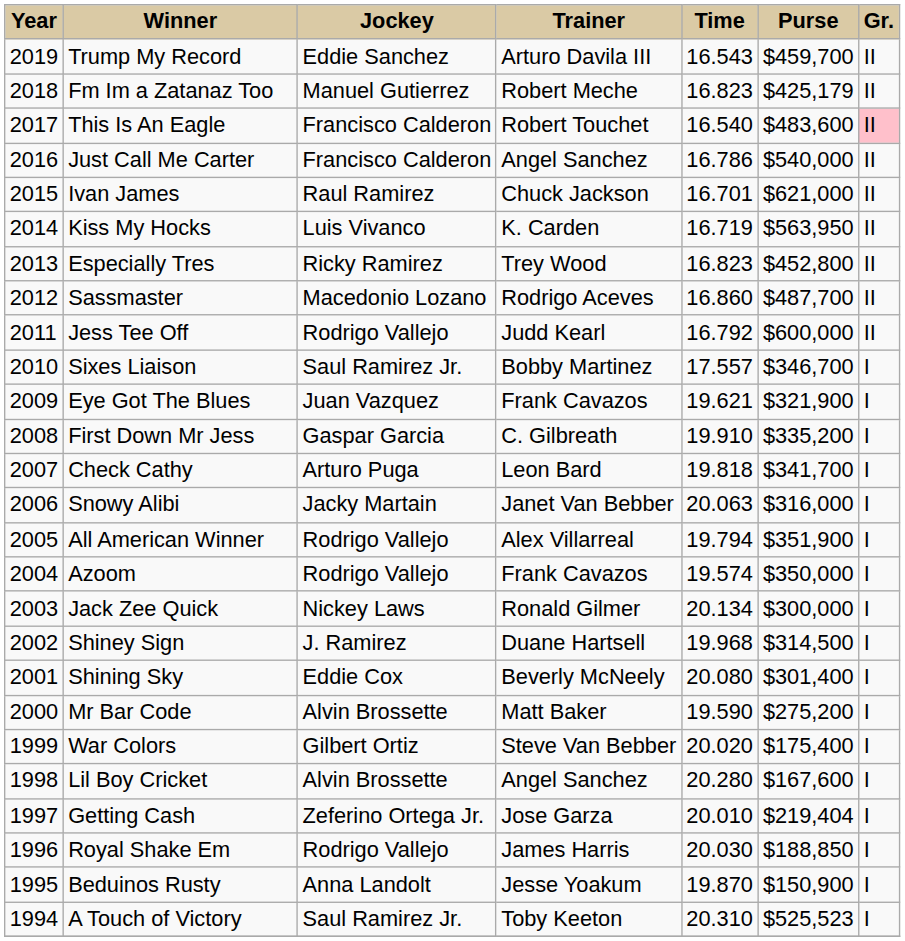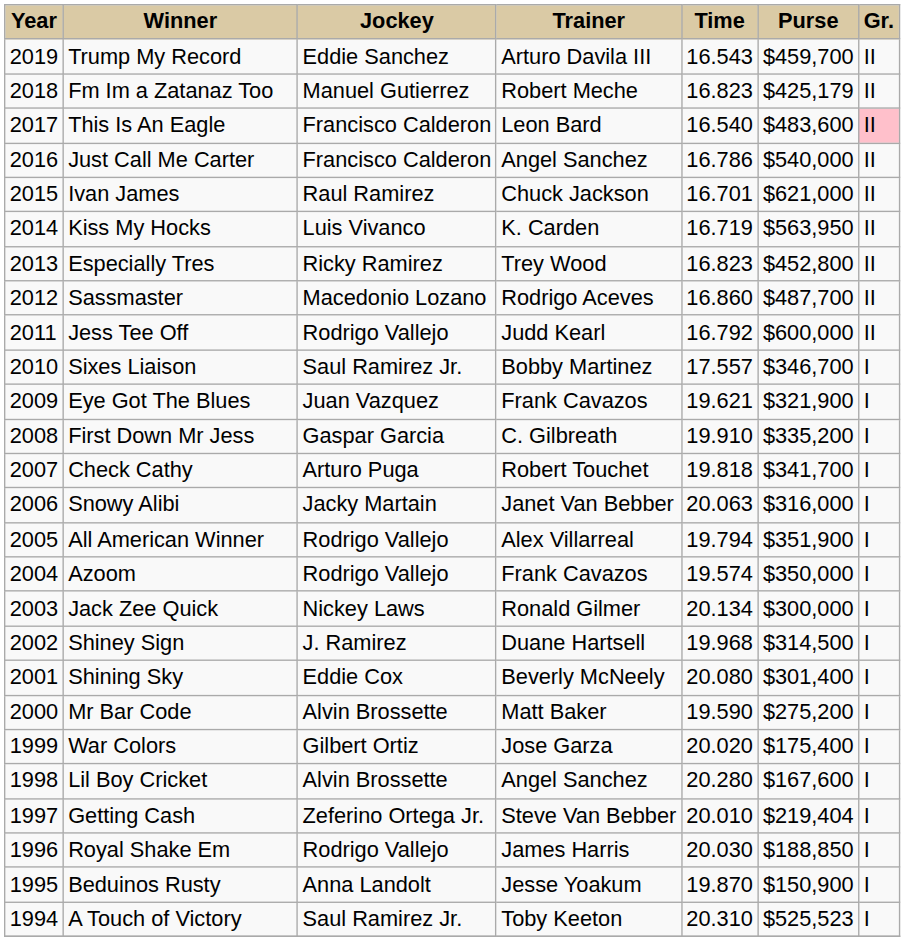(575, 125) Robert Touchet -> (551, 125) Leon Bard
(551, 470) Leon Bard -> (575, 470) Robert Touchet
(589, 746) Steve Van Bebber -> (557, 746) Jose Garza
(557, 815) Jose Garza -> (589, 815) Steve Van Bebber
